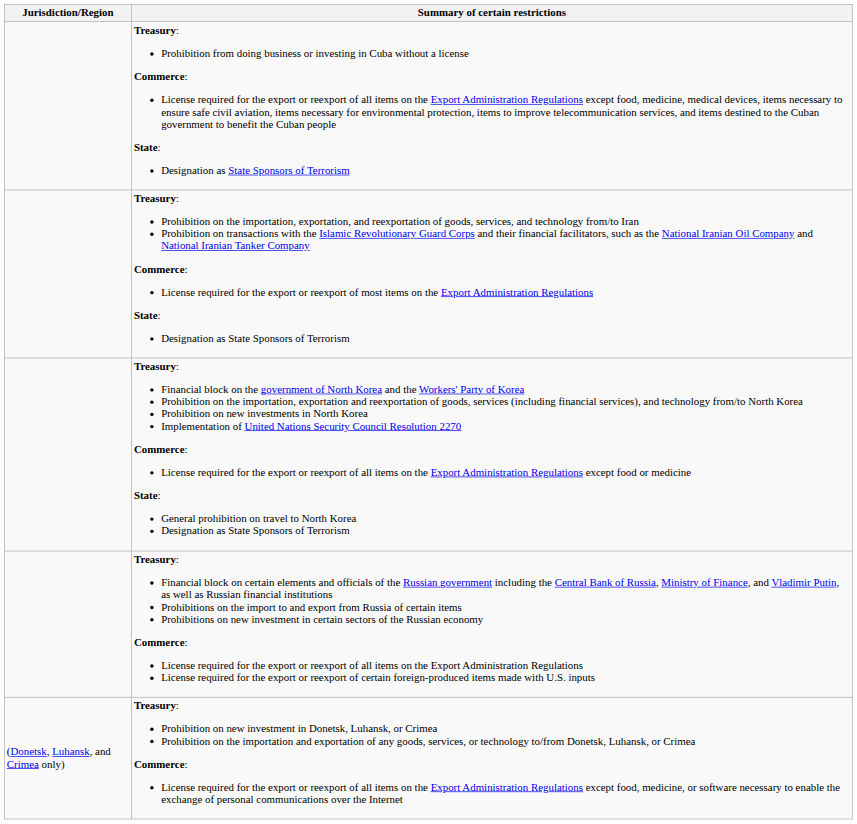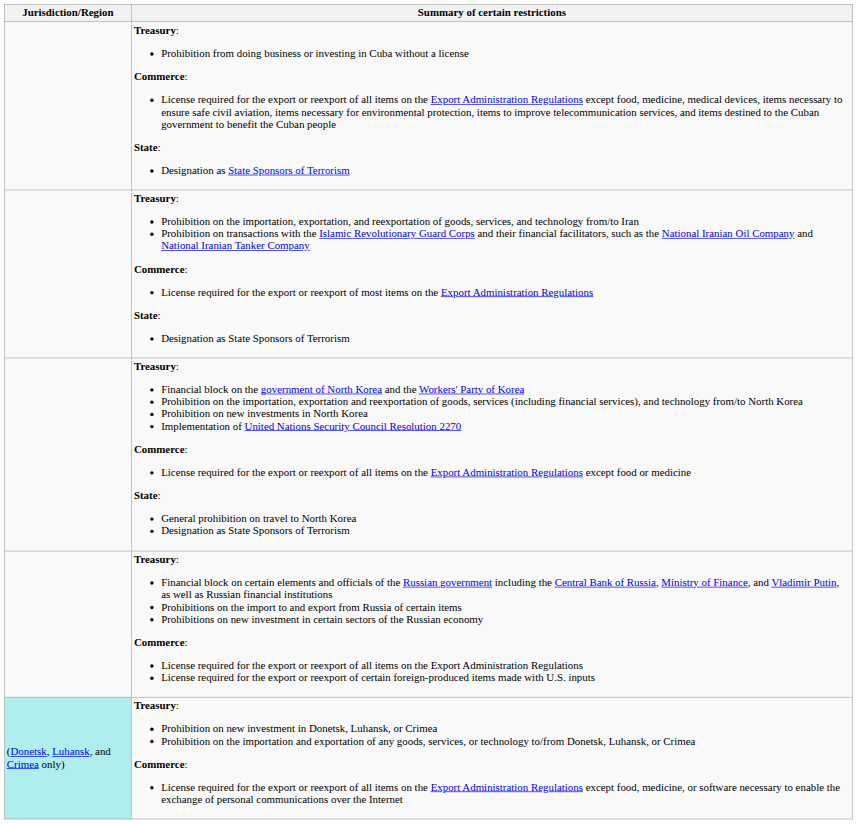(59, 758) no background -> (59, 758) paleturquoise background
